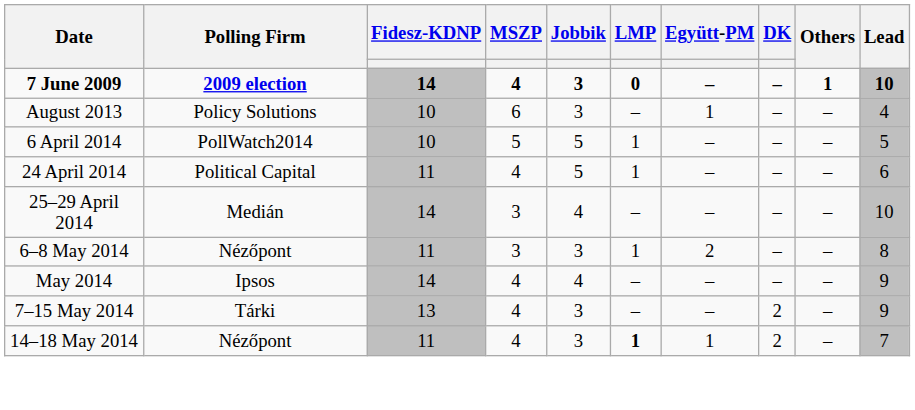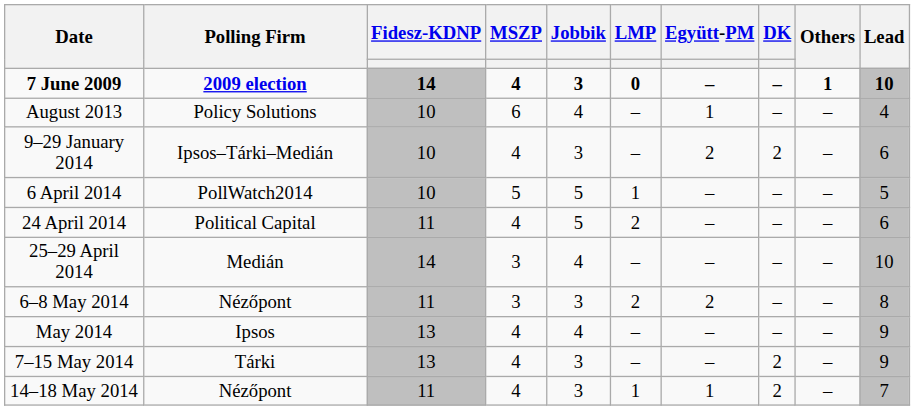(578, 113) 3 -> (578, 113) 4
+ row: (74, 153)
(635, 172) 1 -> (635, 222) 2
(635, 252) 1 -> (635, 302) 2
(426, 281) 14 -> (426, 332) 13
(635, 341) bold -> (635, 391) normal
